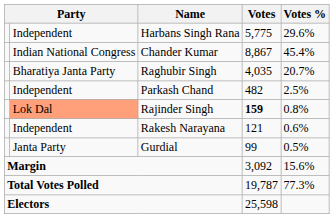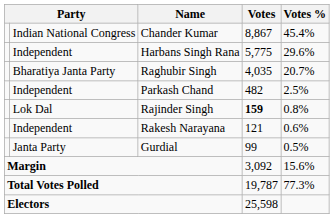rows swapped: (179, 52) <-> (190, 33)
(32, 109) lightsalmon background -> (32, 109) no background
